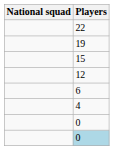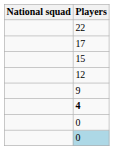(80, 43) 19 -> (80, 43) 17
(78, 91) 6 -> (78, 91) 9
(78, 106) normal -> (78, 106) bold
